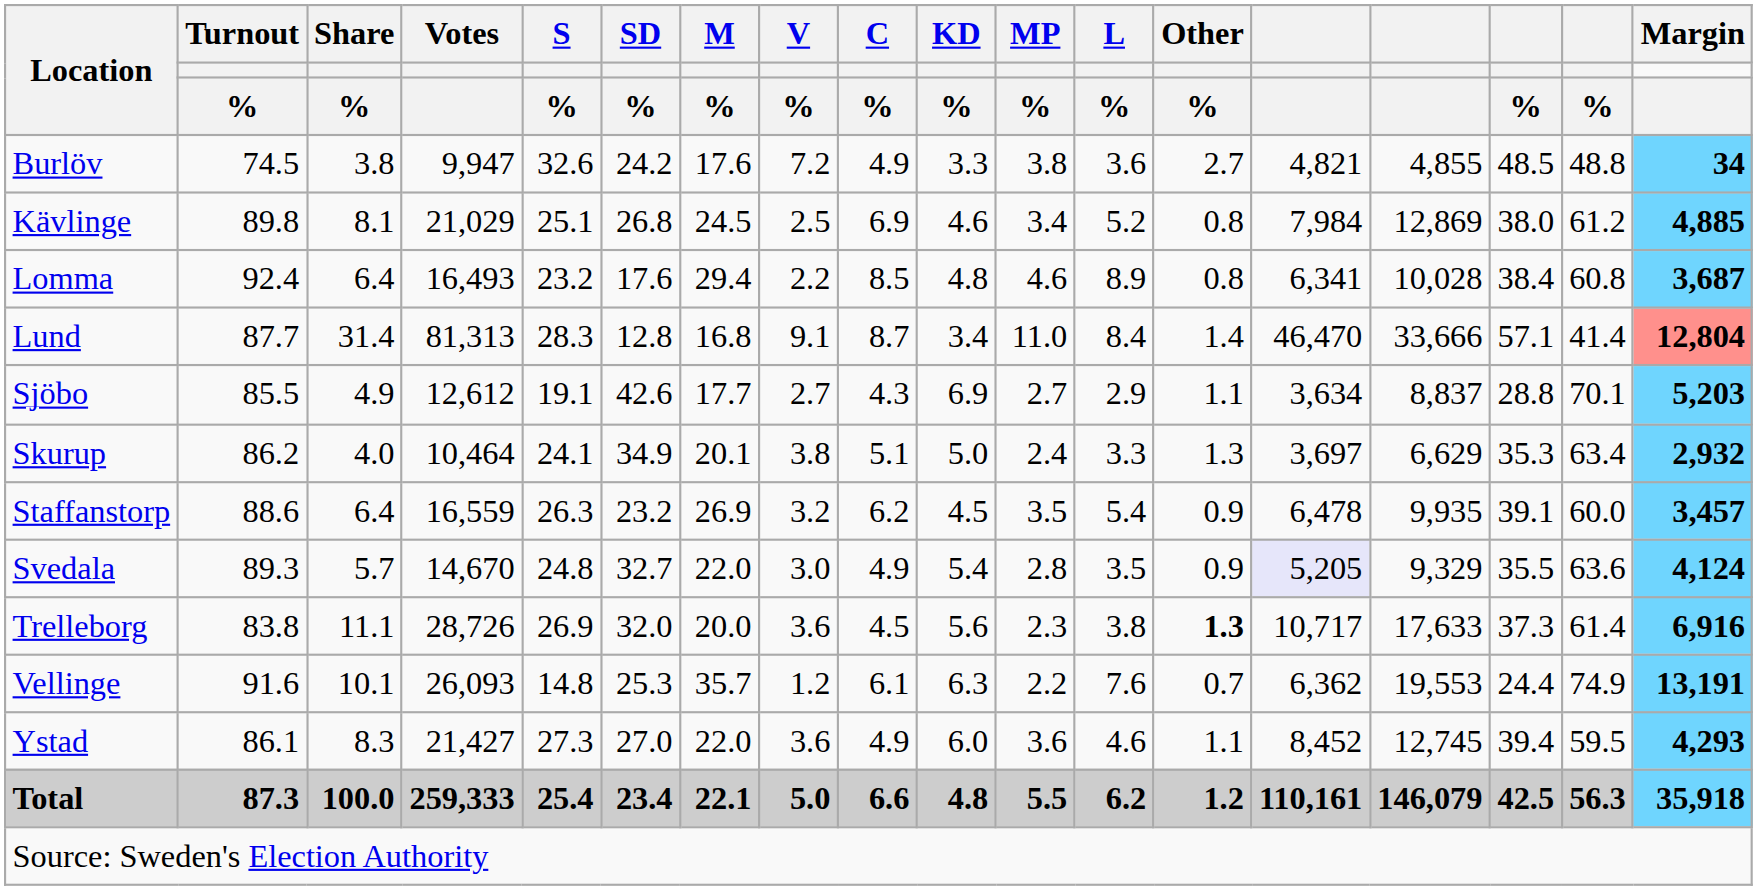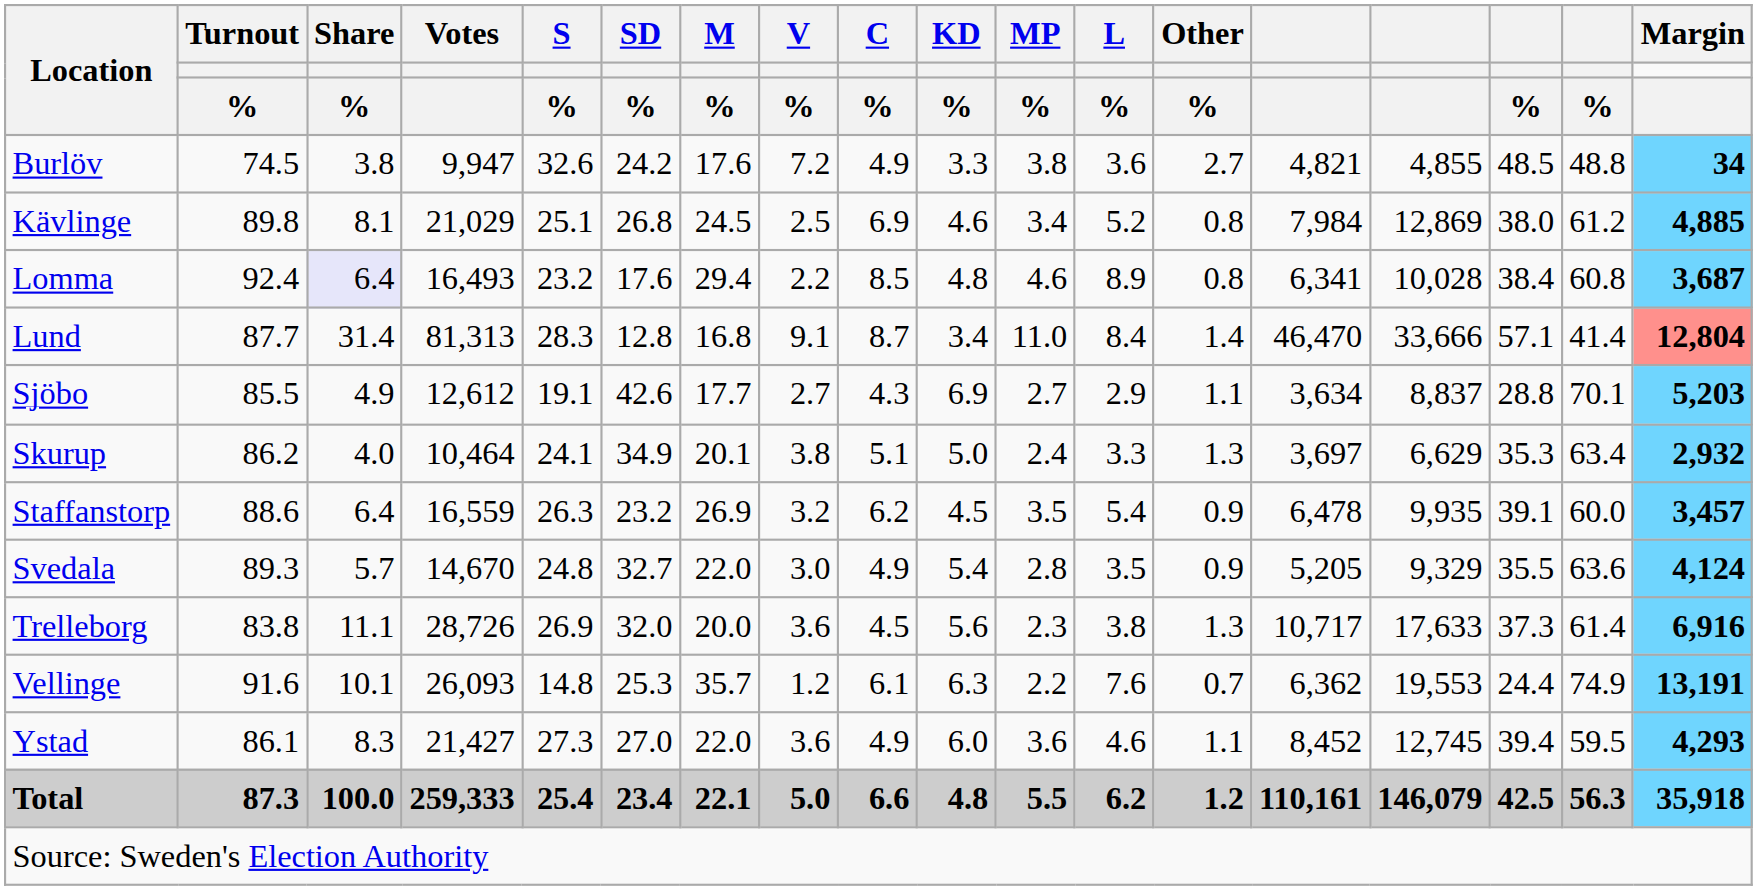(374, 279) no background -> (374, 279) lavender background
(1326, 567) lavender background -> (1326, 567) no background
(1224, 624) bold -> (1224, 624) normal
